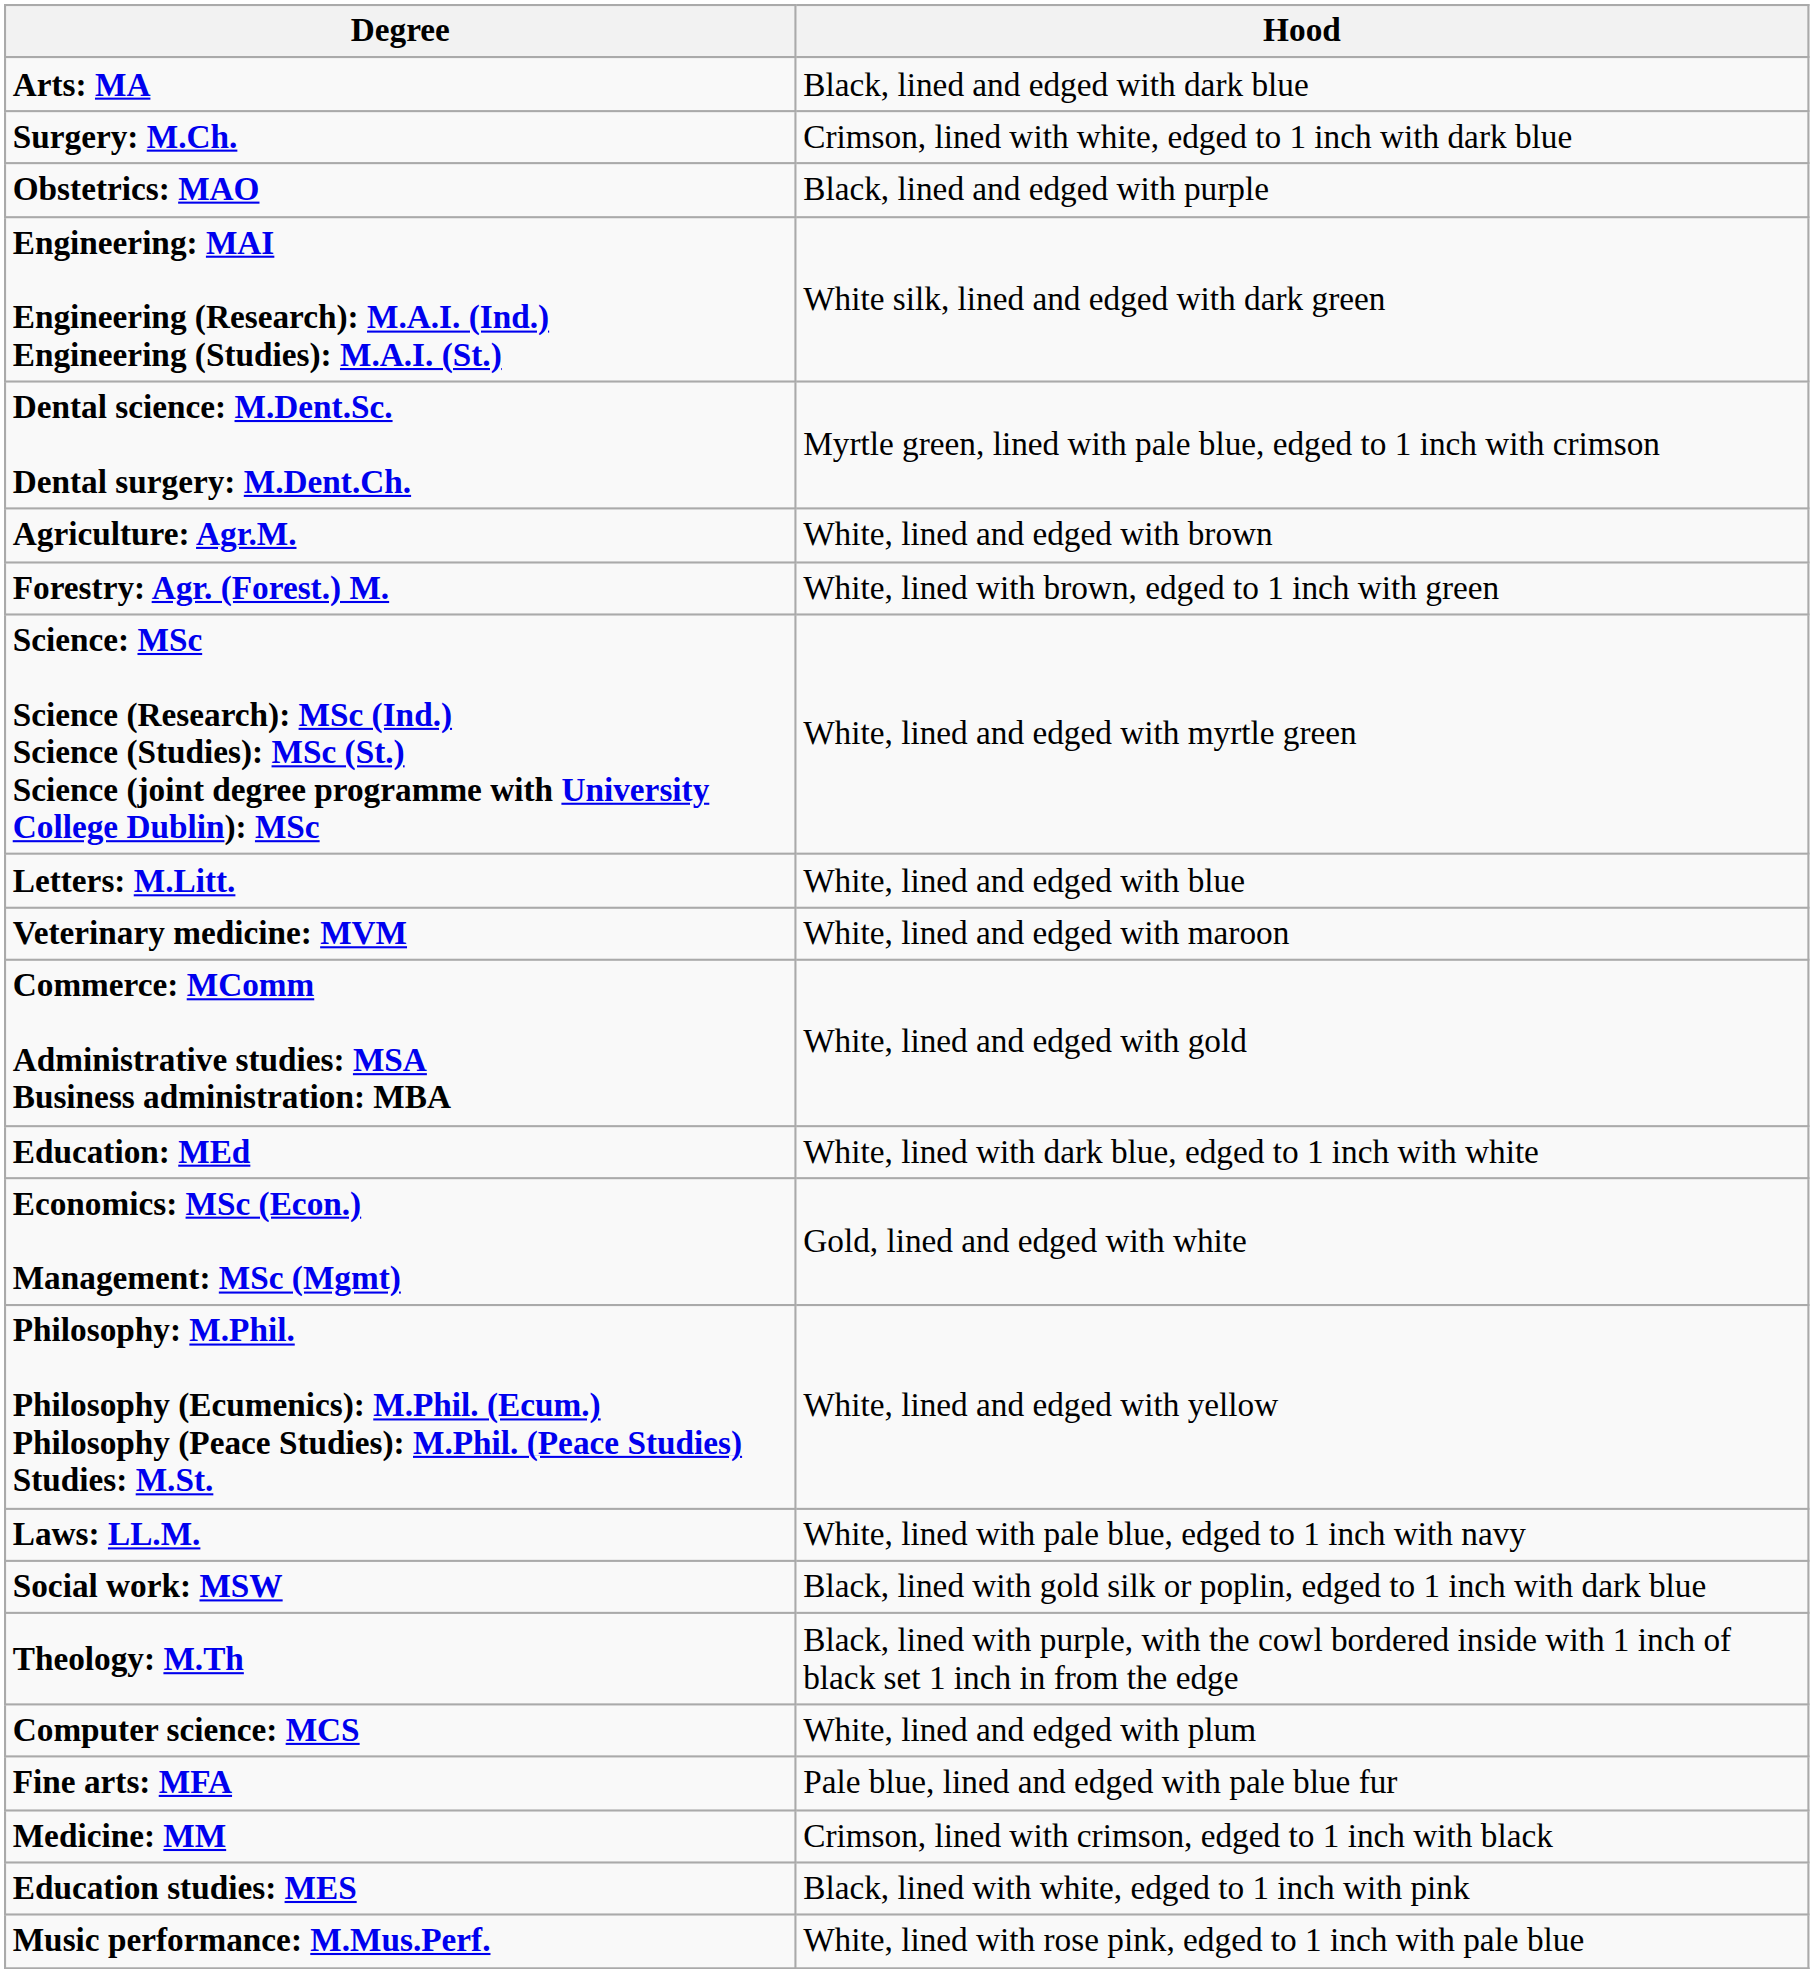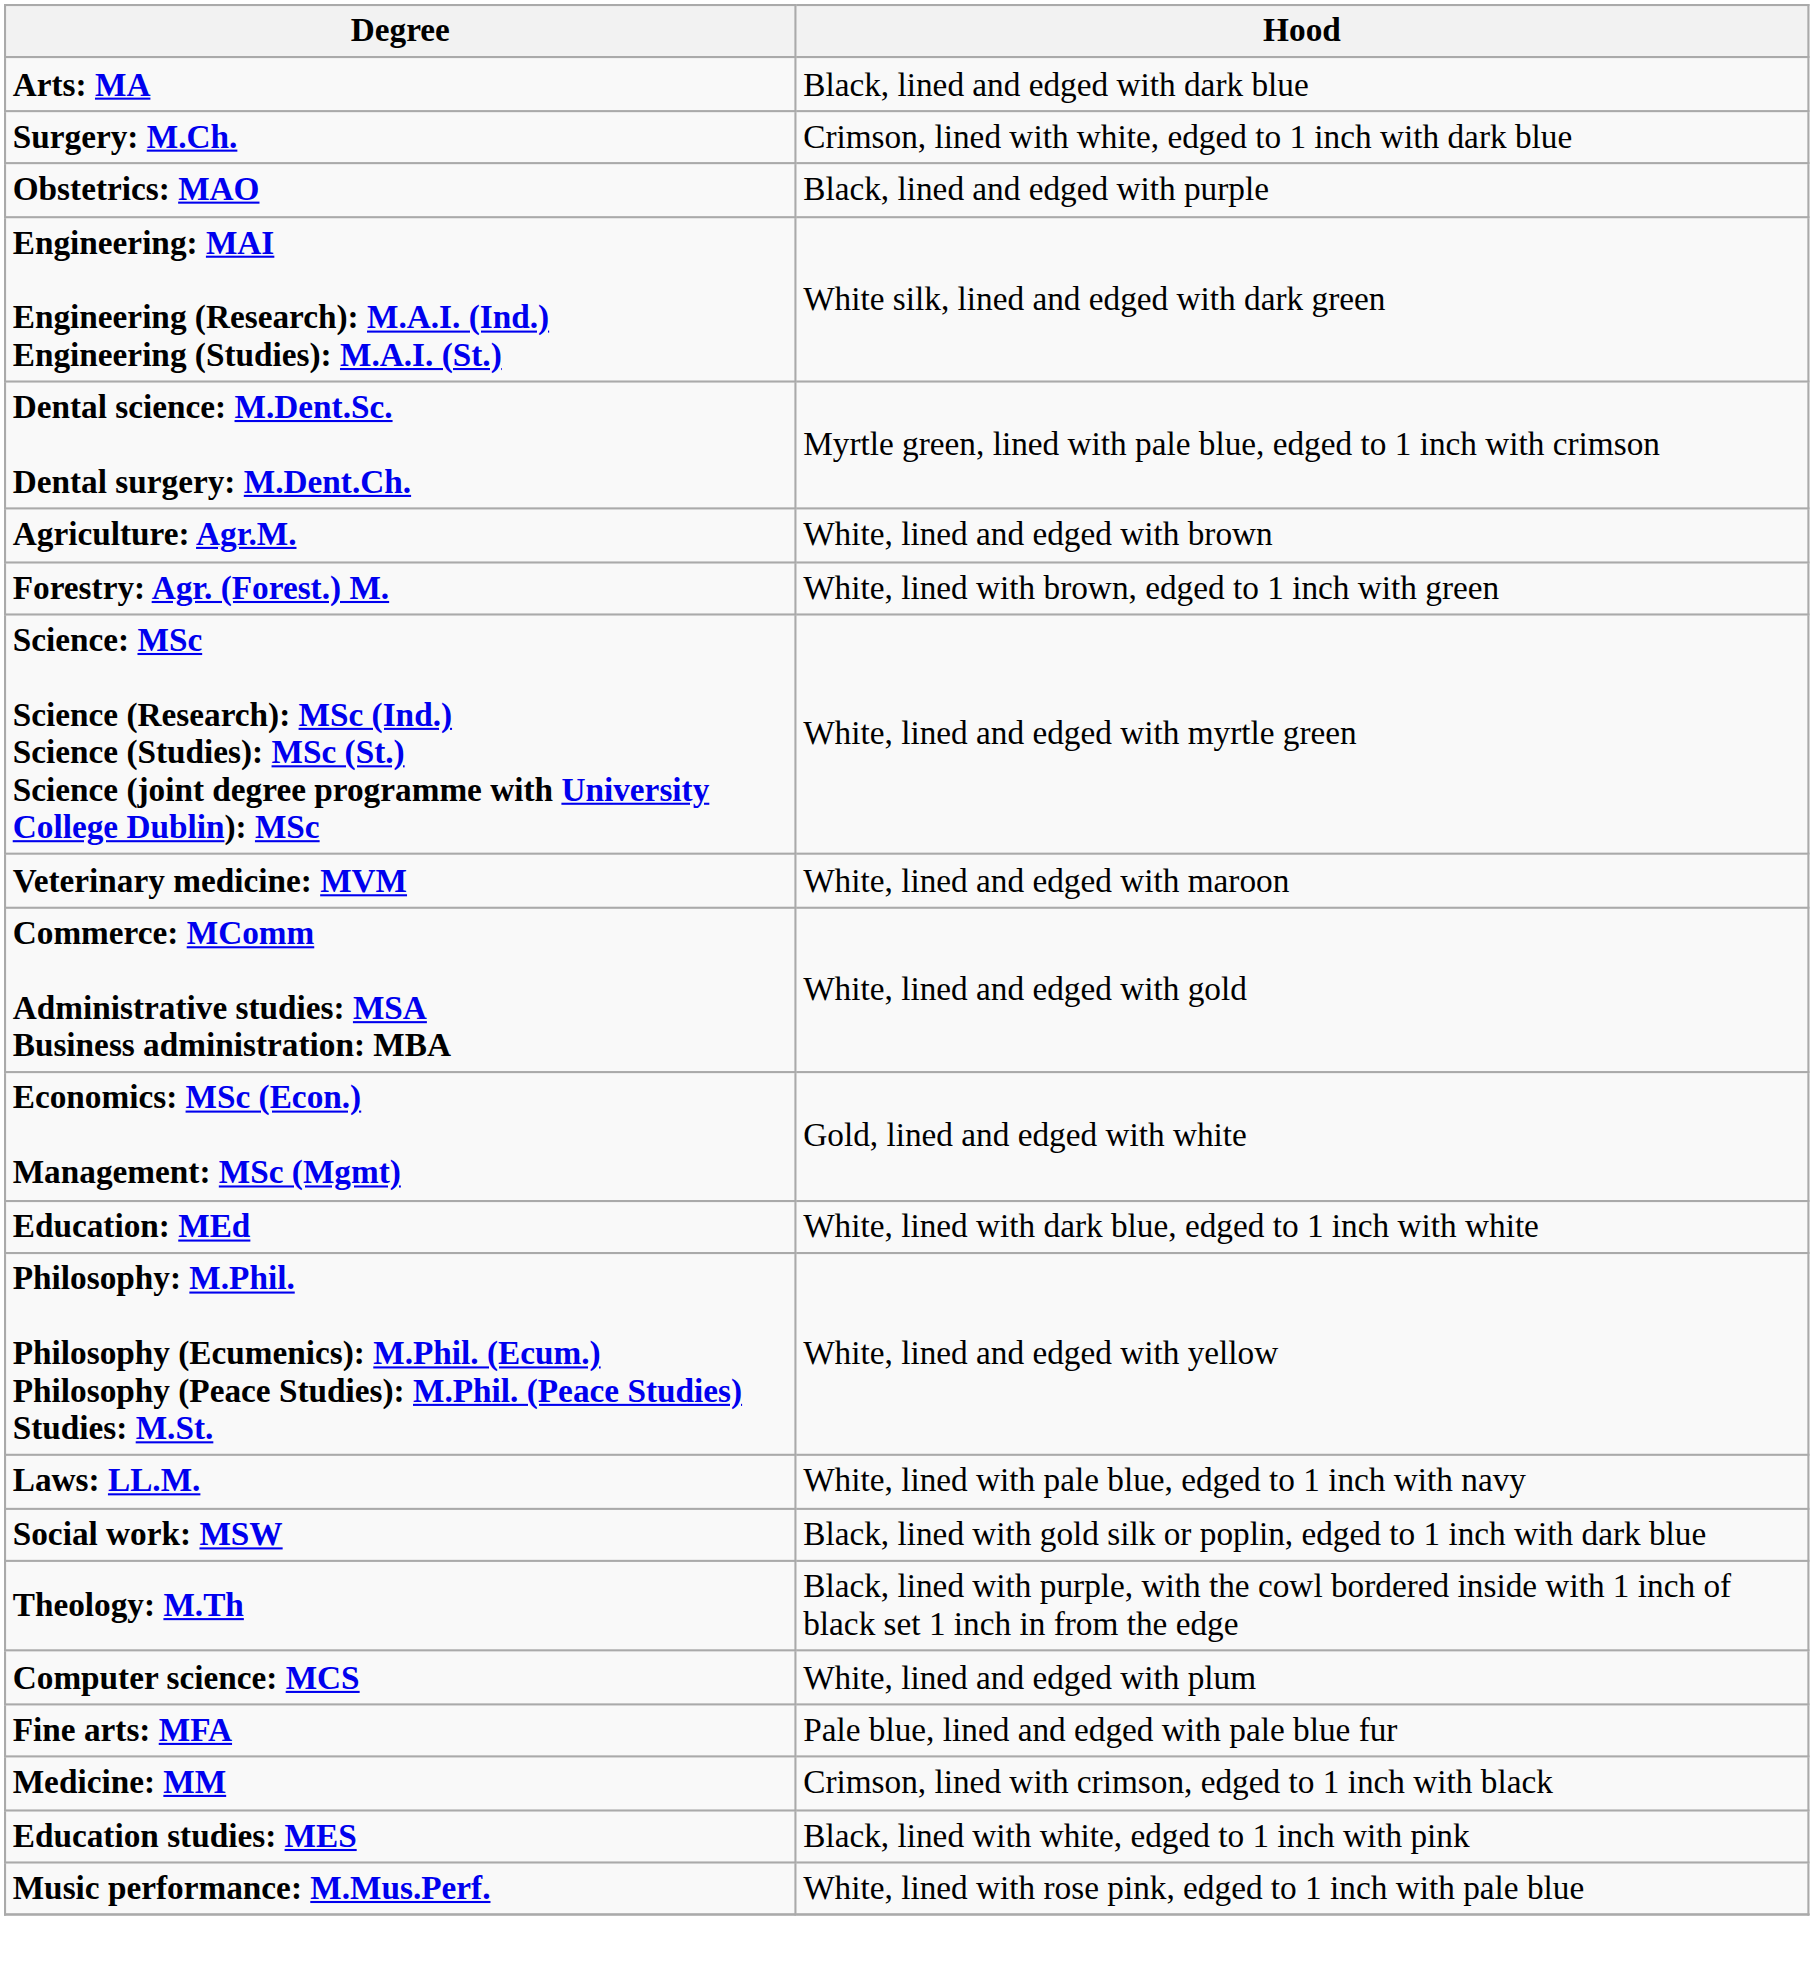- row: (124, 880)
rows swapped: (132, 1150) <-> (207, 1241)
